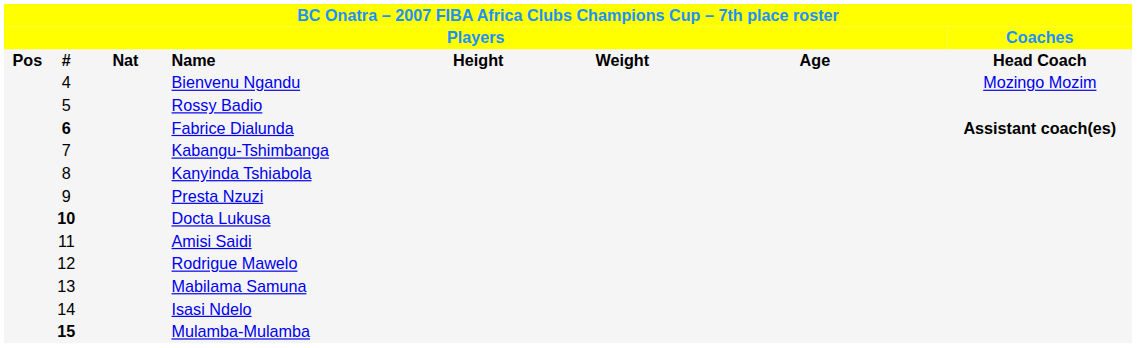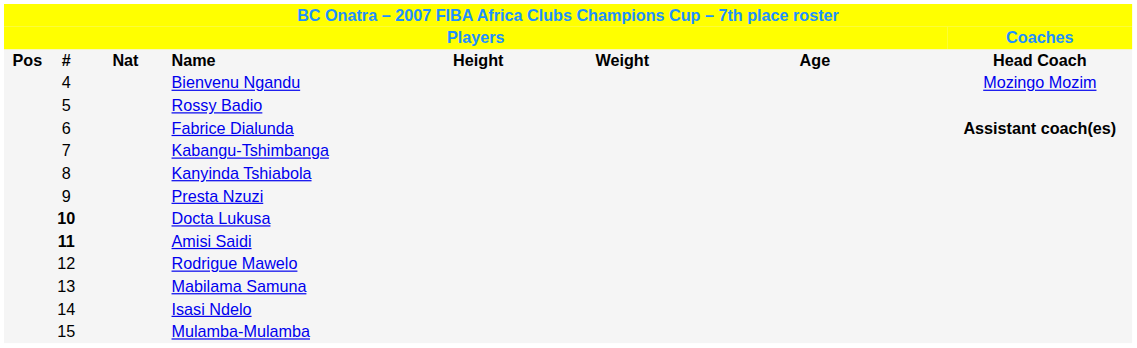(66, 128) bold -> (66, 128) normal
(66, 241) normal -> (66, 241) bold
(66, 332) bold -> (66, 332) normal
